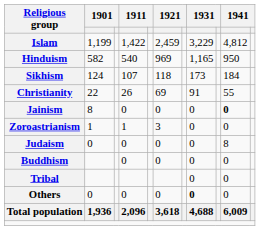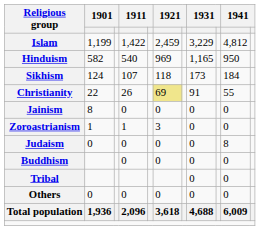(161, 93) no background -> (161, 93) khaki background
(226, 110) bold -> (226, 110) normal
(192, 195) bold -> (192, 195) normal
